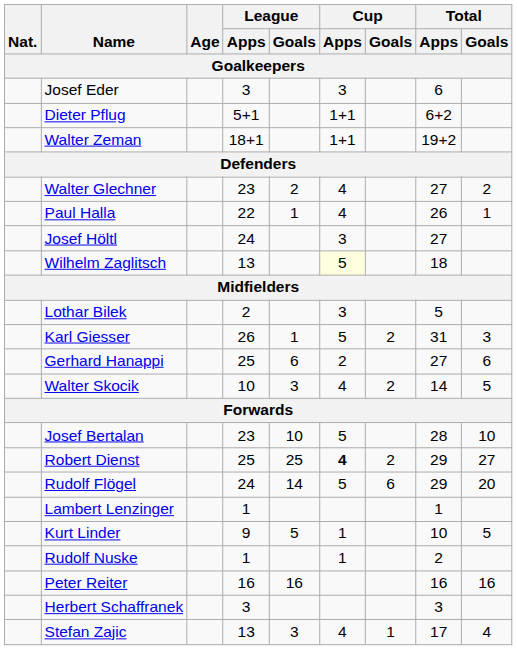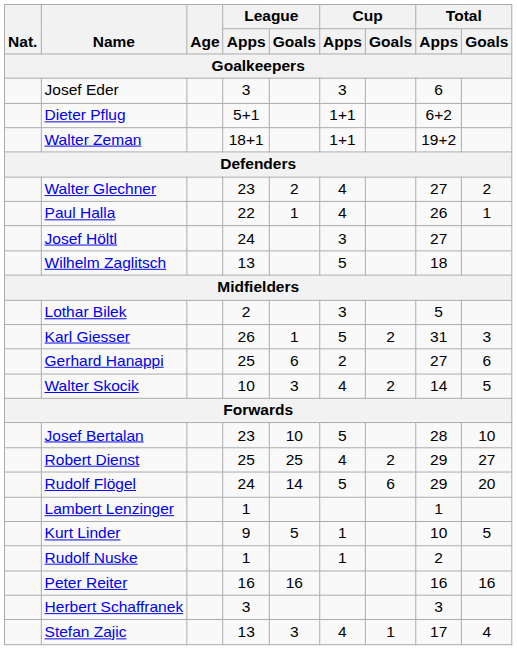(342, 262) lightyellow background -> (342, 262) no background
(342, 459) bold -> (342, 459) normal
